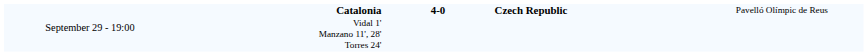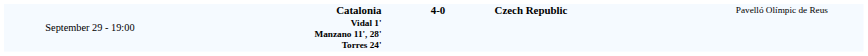(350, 34) normal -> (348, 34) bold
